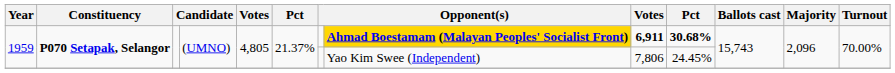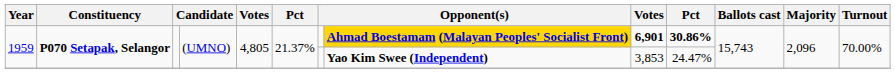(650, 36) 6,911 -> (649, 36) 6,901
(691, 36) 30.68% -> (691, 36) 30.86%
(403, 57) normal -> (407, 57) bold
(649, 57) 7,806 -> (649, 57) 3,853
(692, 57) 24.45% -> (692, 57) 24.47%
